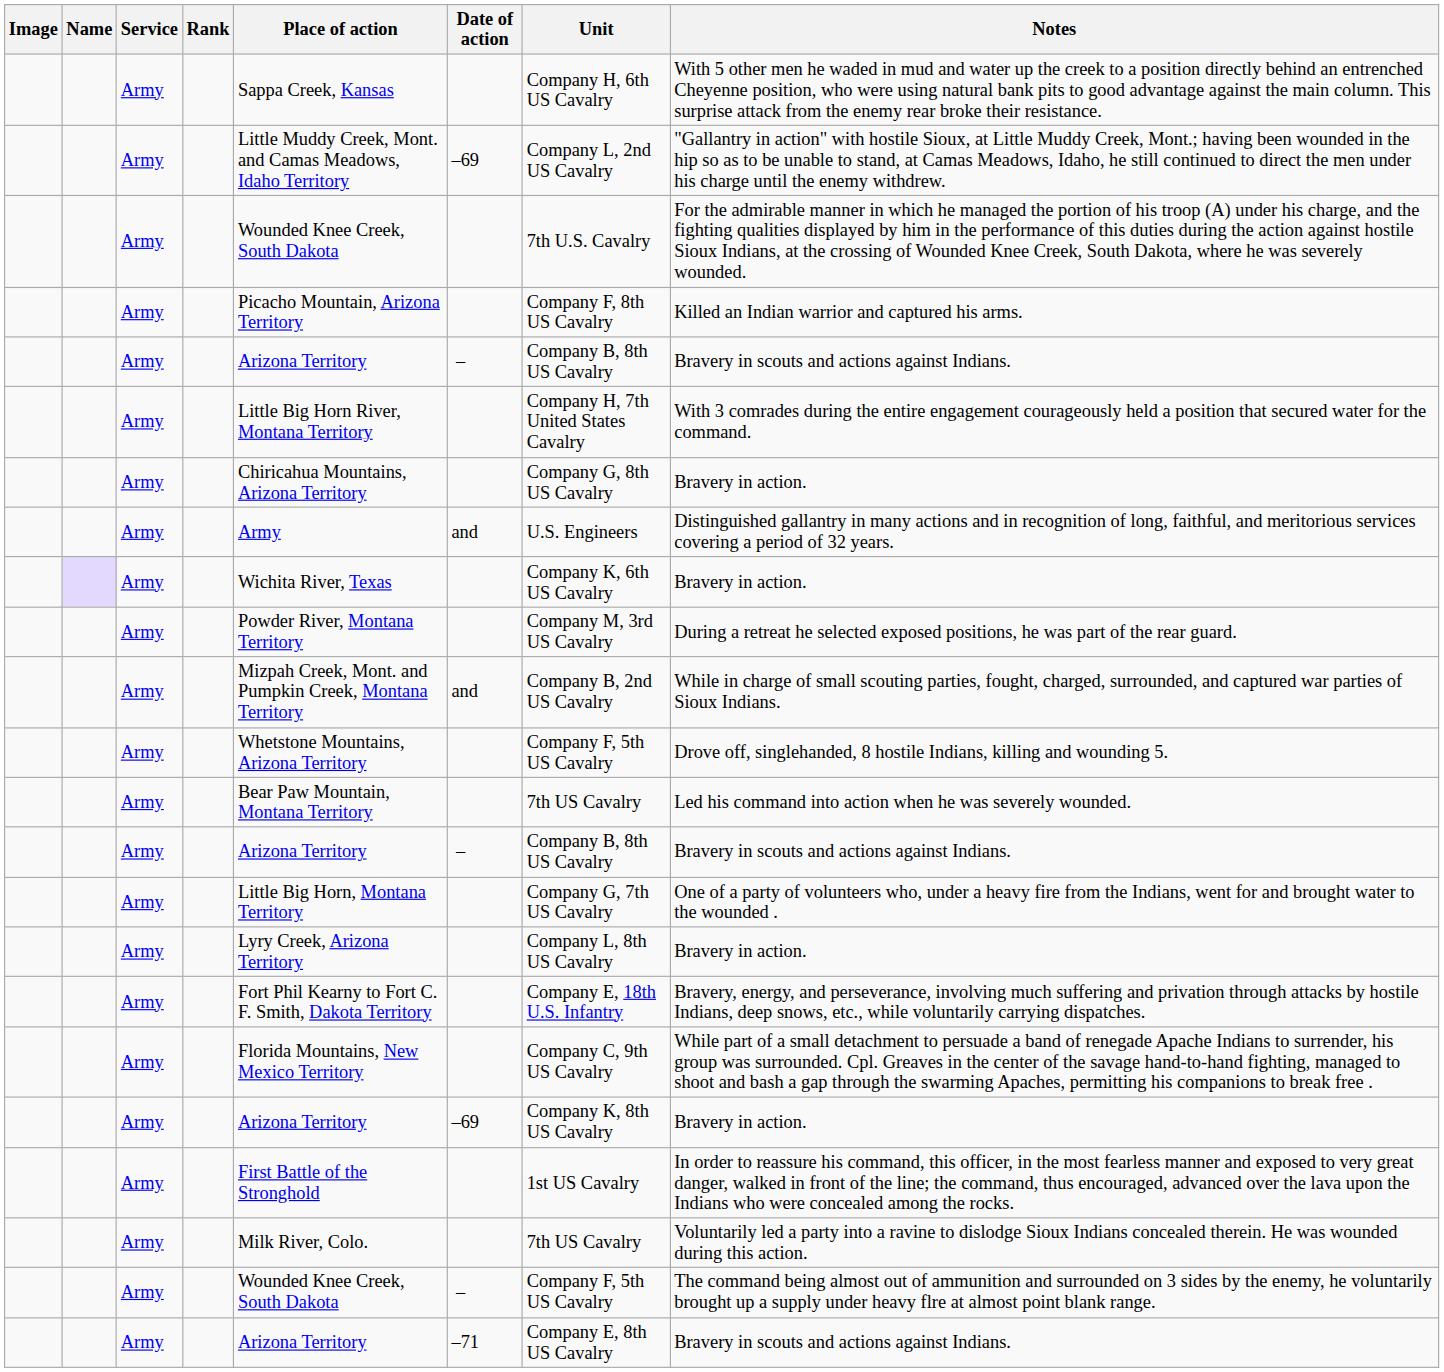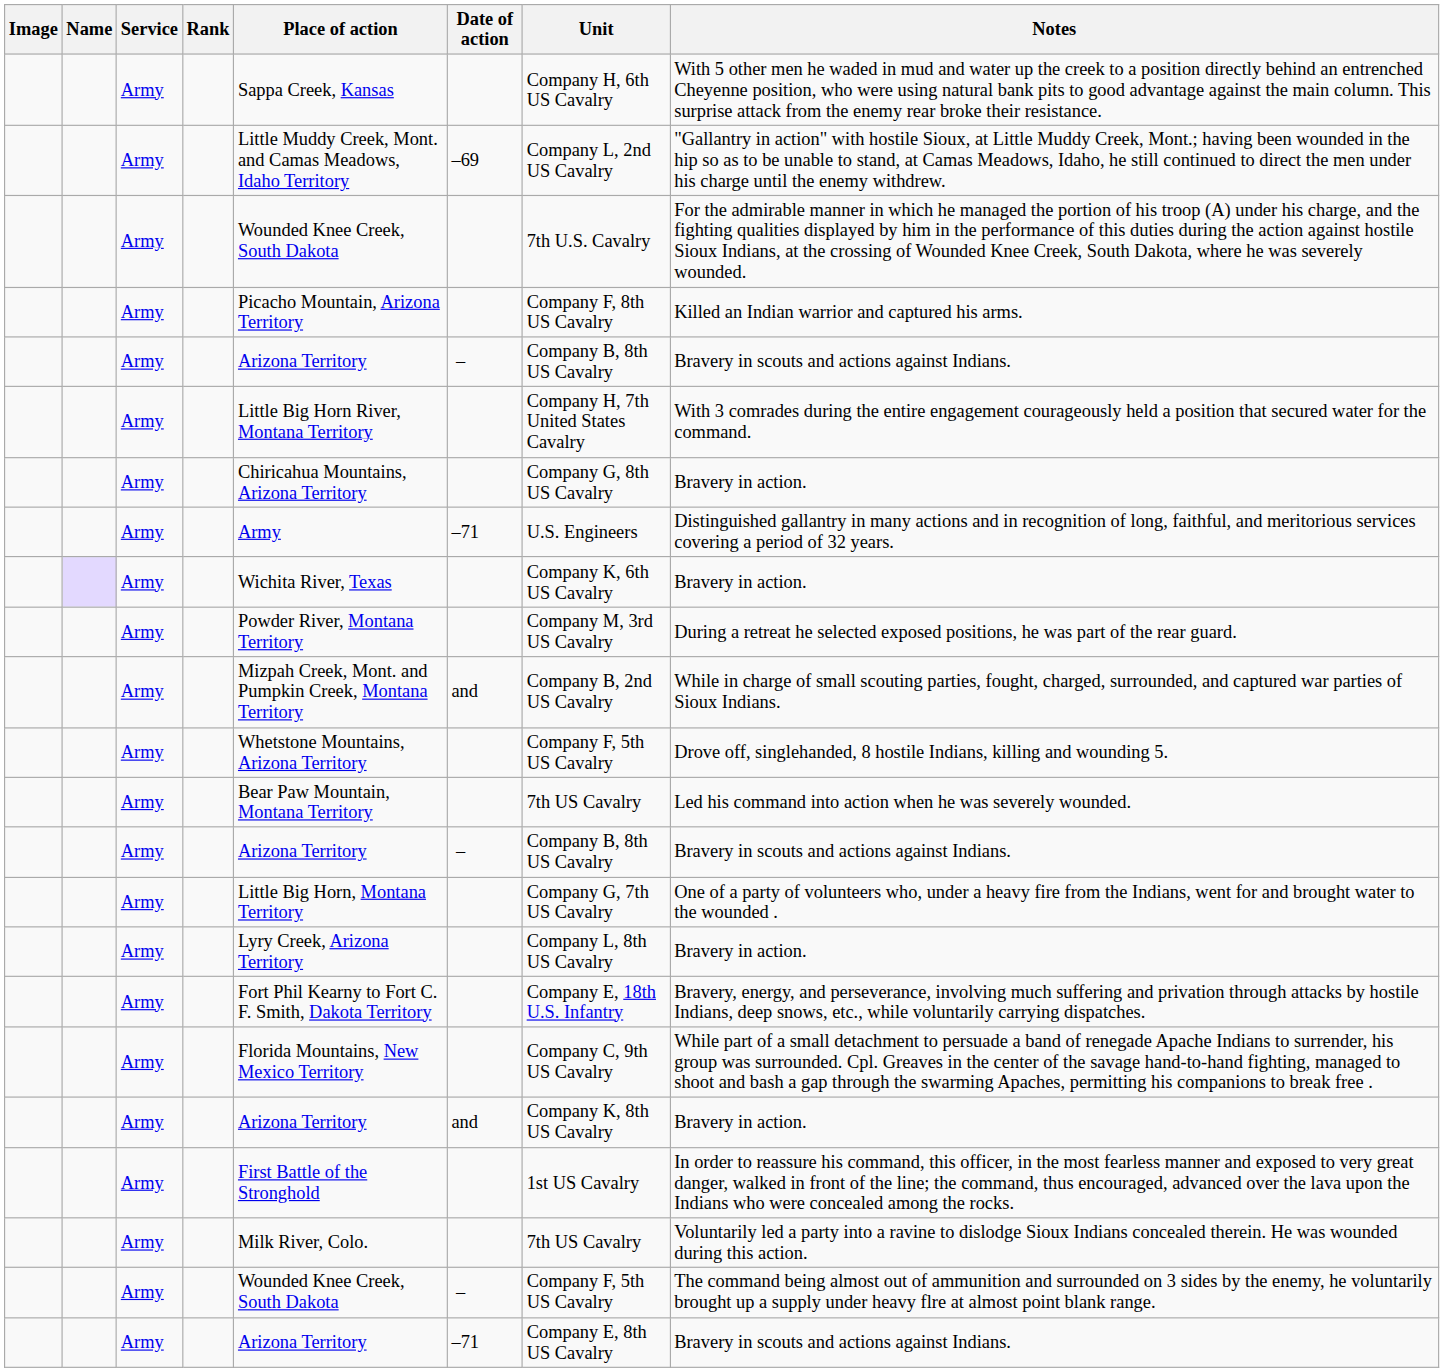(465, 531) and -> (465, 531) –71
(465, 1122) –69 -> (465, 1122) and
